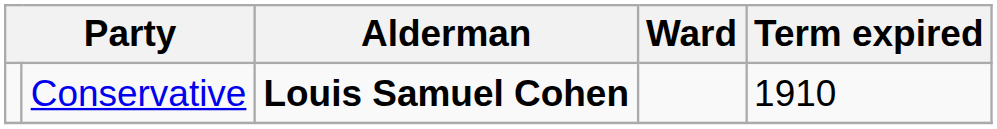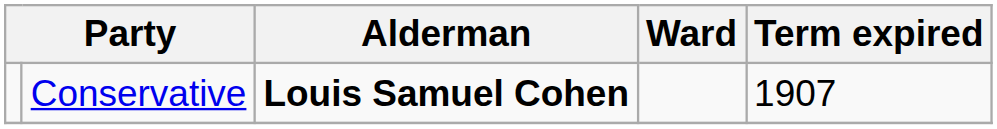(795, 92) 1910 -> (795, 92) 1907
